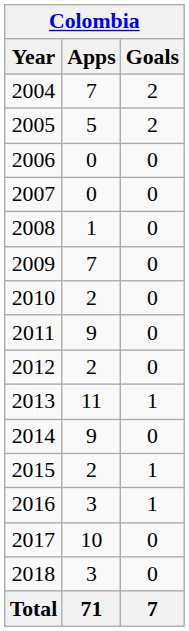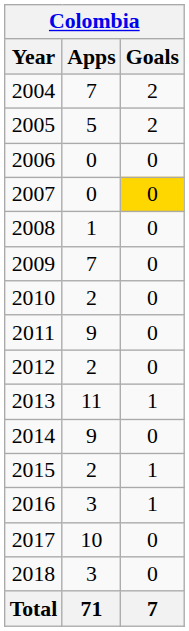(152, 194) no background -> (152, 194) gold background
